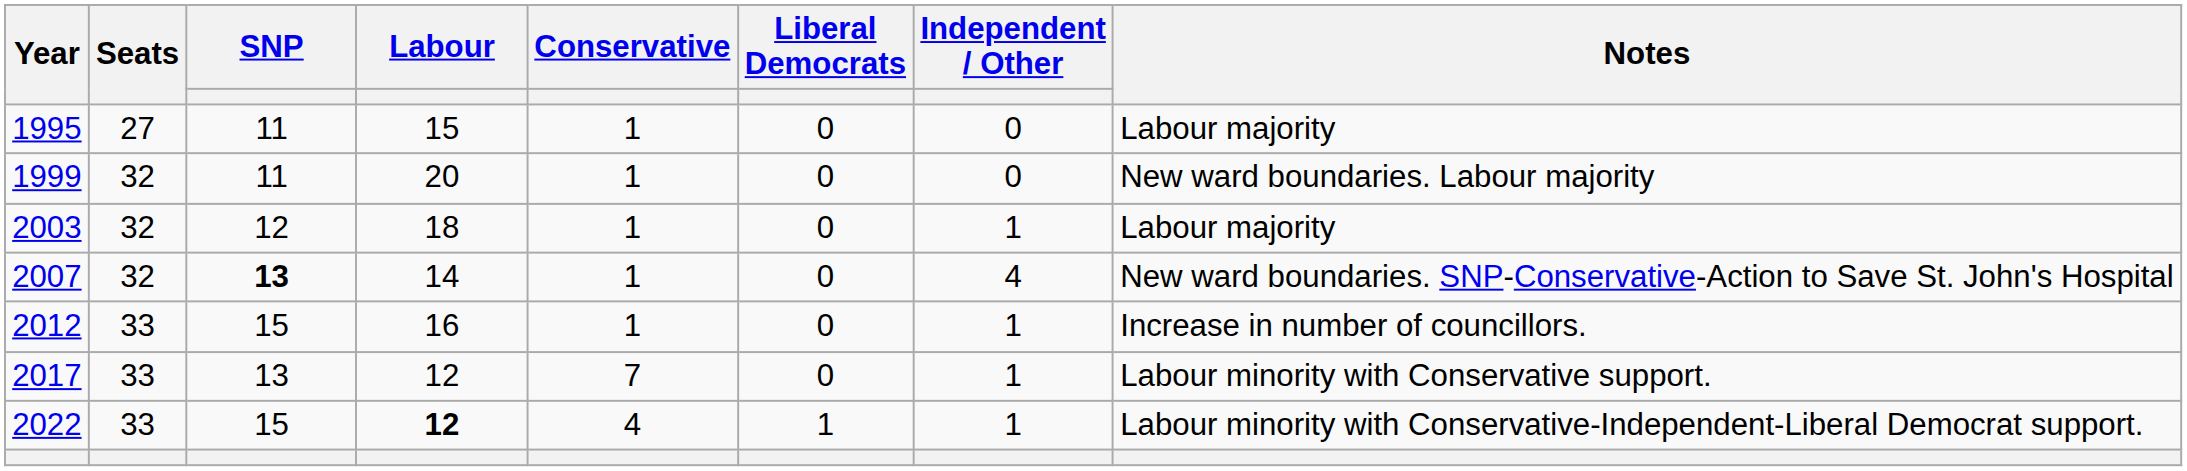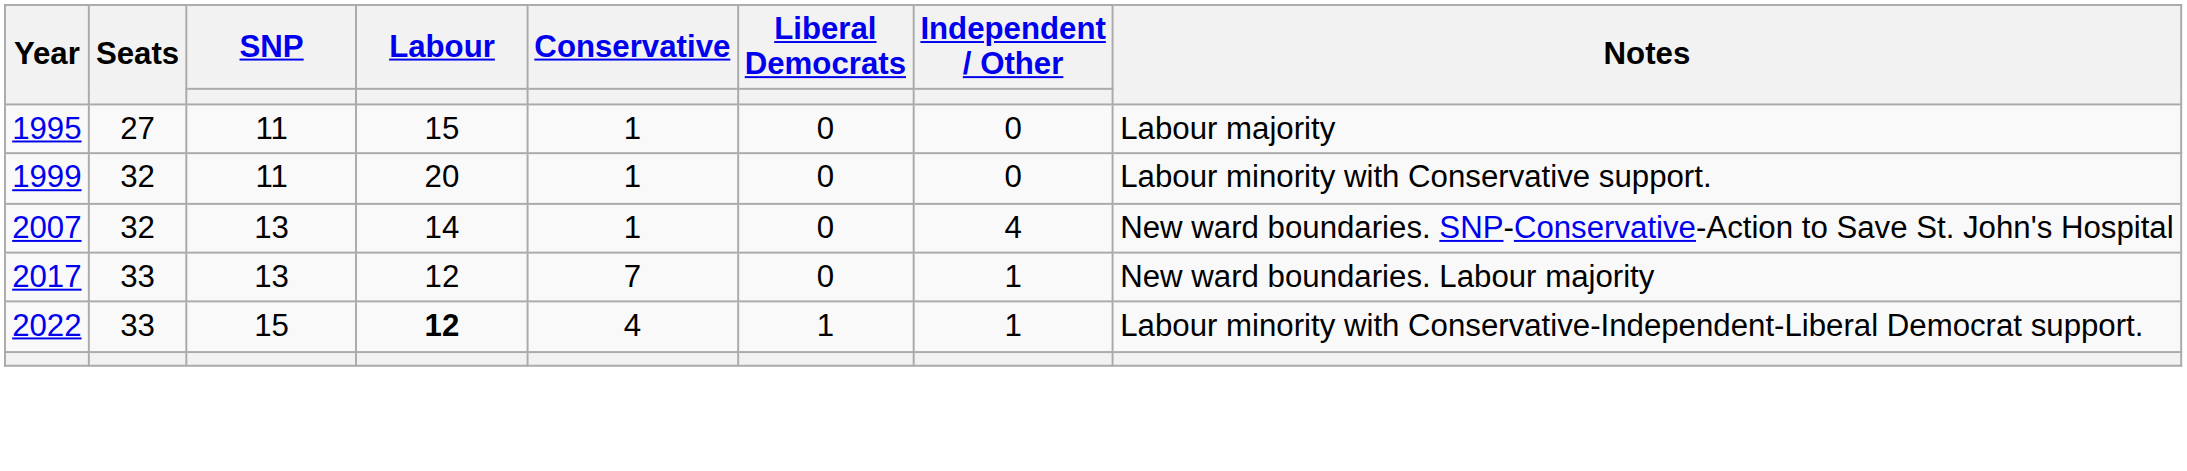(1387, 177) New ward boundaries. Labour majority -> (1416, 177) Labour minority with Conservative support.
- row: (47, 227)
(272, 276) bold -> (272, 227) normal
- row: (47, 326)
(1416, 375) Labour minority with Conservative support. -> (1387, 276) New ward boundaries. Labour majority
